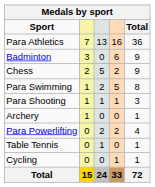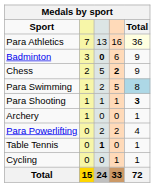(137, 42) no background -> (137, 42) lightyellow background
(102, 56) normal -> (102, 56) bold
(117, 71) normal -> (117, 71) bold
(137, 86) no background -> (137, 86) lightblue background
(137, 101) normal -> (137, 101) bold
(102, 145) normal -> (102, 145) bold
